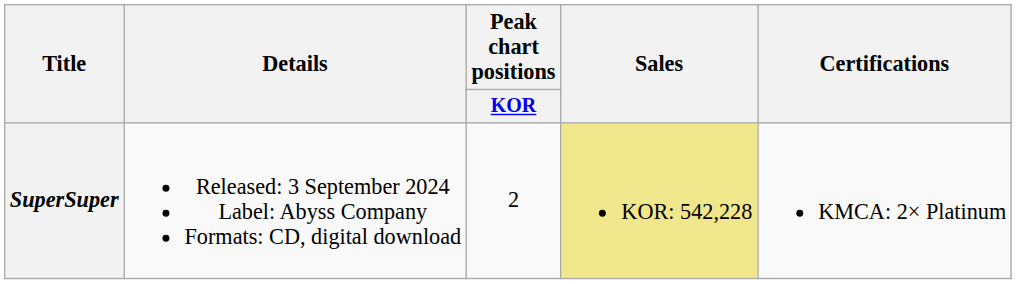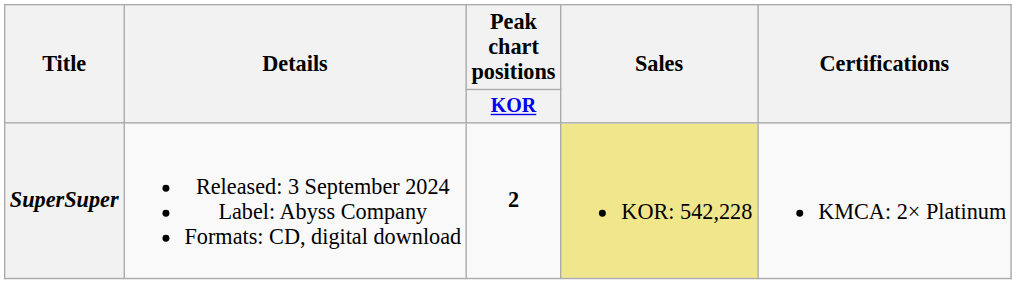(513, 200) normal -> (513, 200) bold
